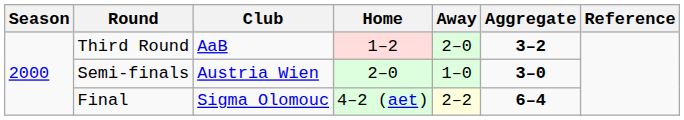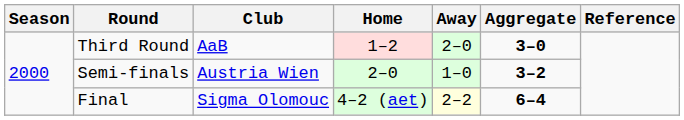(531, 46) 3–2 -> (531, 46) 3–0
(531, 74) 3–0 -> (531, 74) 3–2
